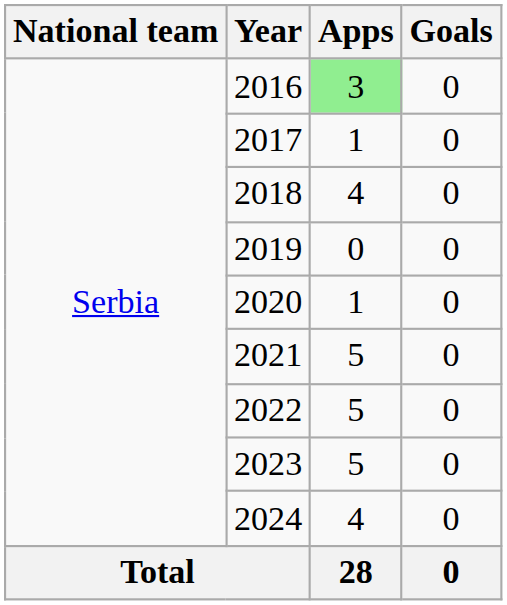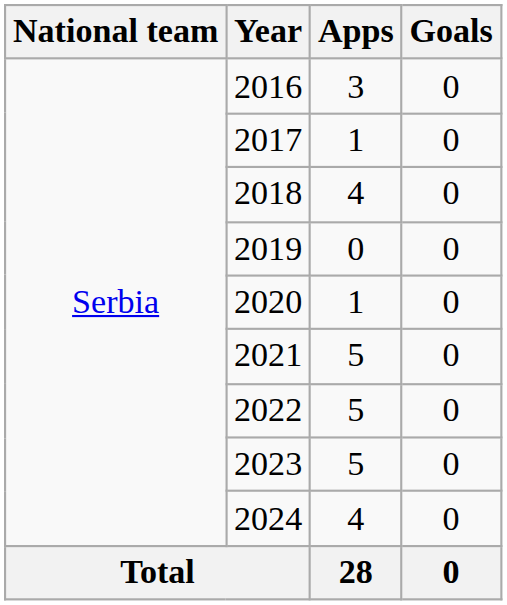(356, 85) lightgreen background -> (356, 85) no background
